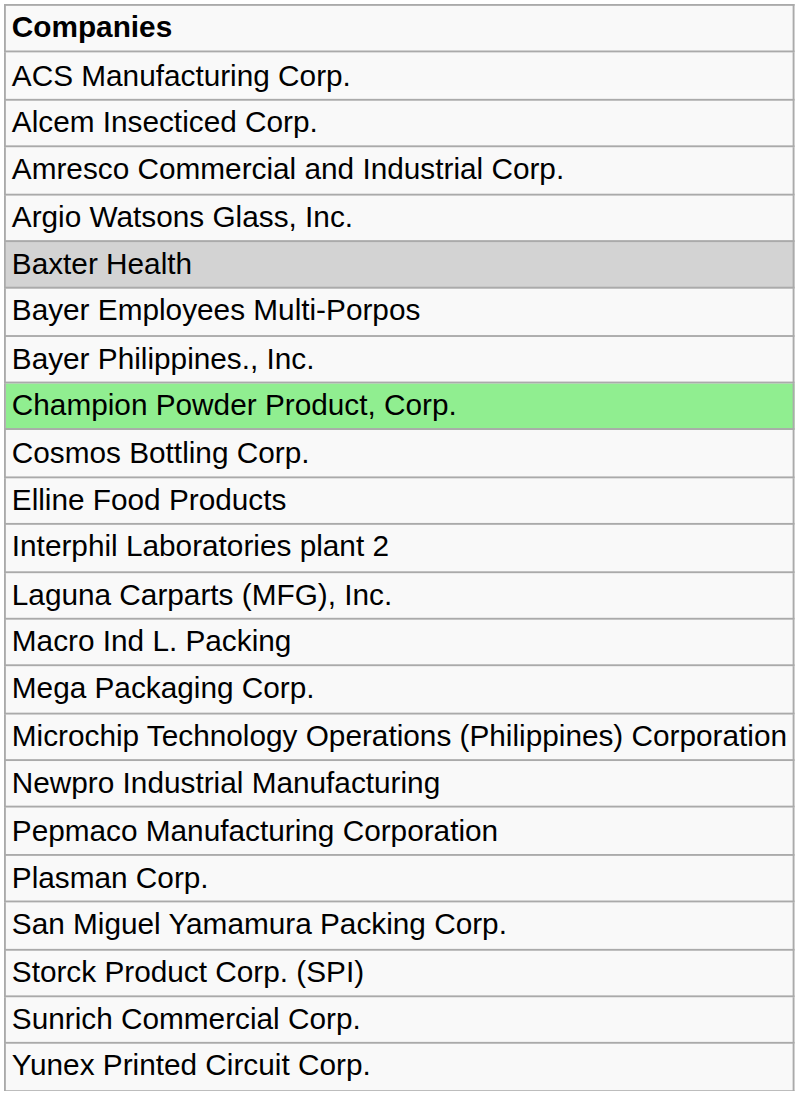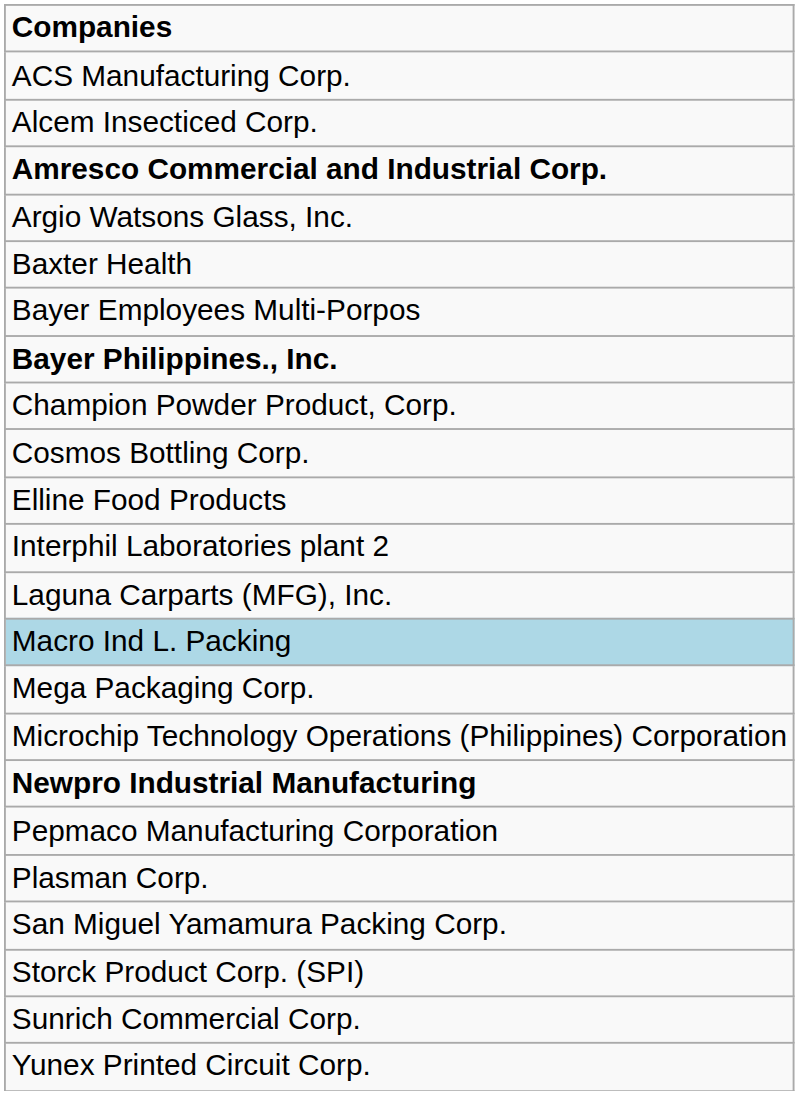(288, 169) normal -> (309, 169) bold
(102, 264) lightgrey background -> (102, 264) no background
(163, 358) normal -> (175, 358) bold
(234, 405) lightgreen background -> (234, 405) no background
(152, 641) no background -> (152, 641) lightblue background
(226, 783) normal -> (244, 783) bold
